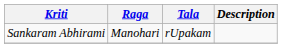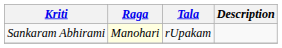(135, 33) no background -> (135, 33) lightyellow background
